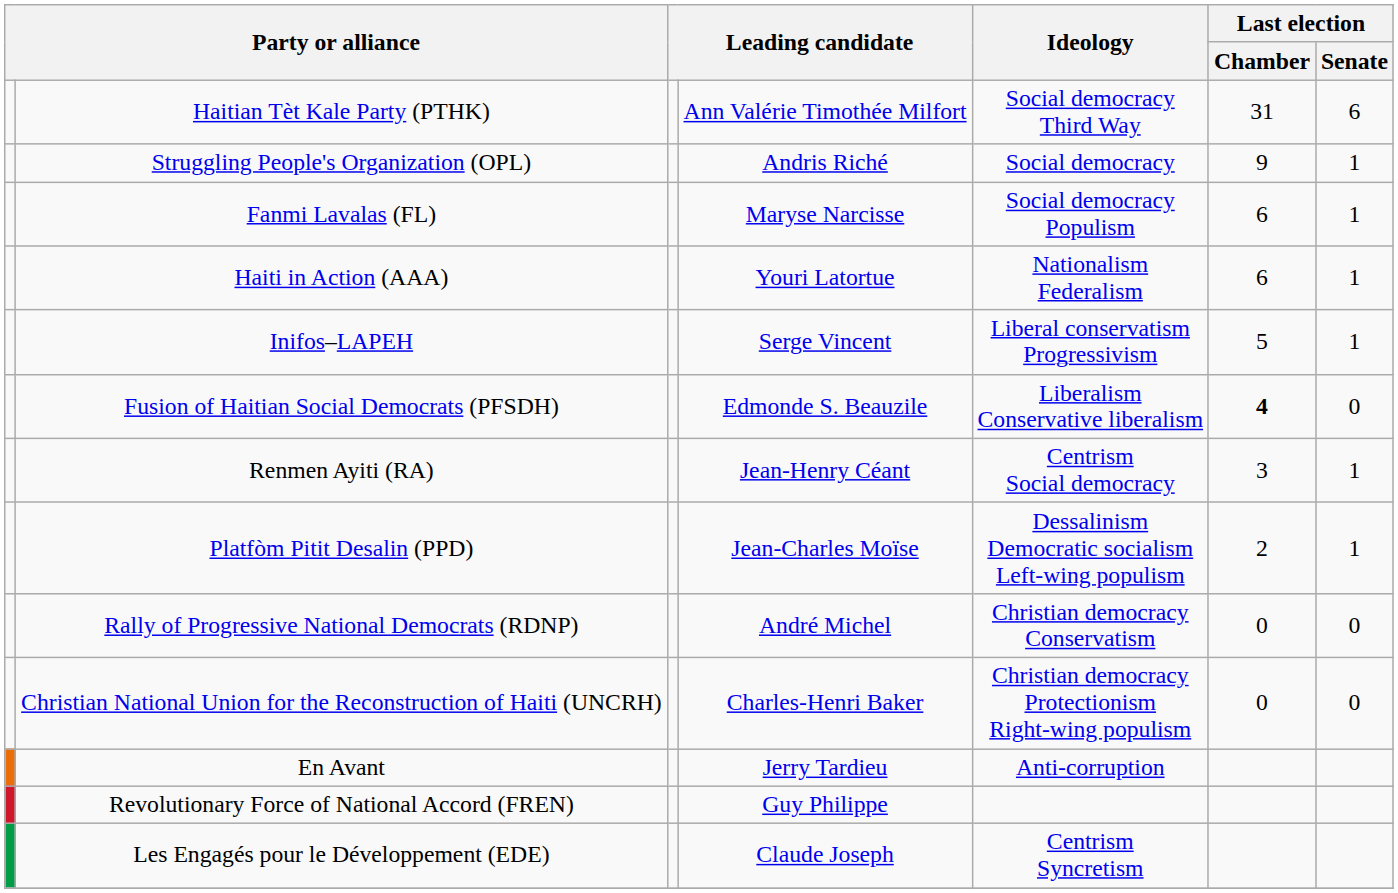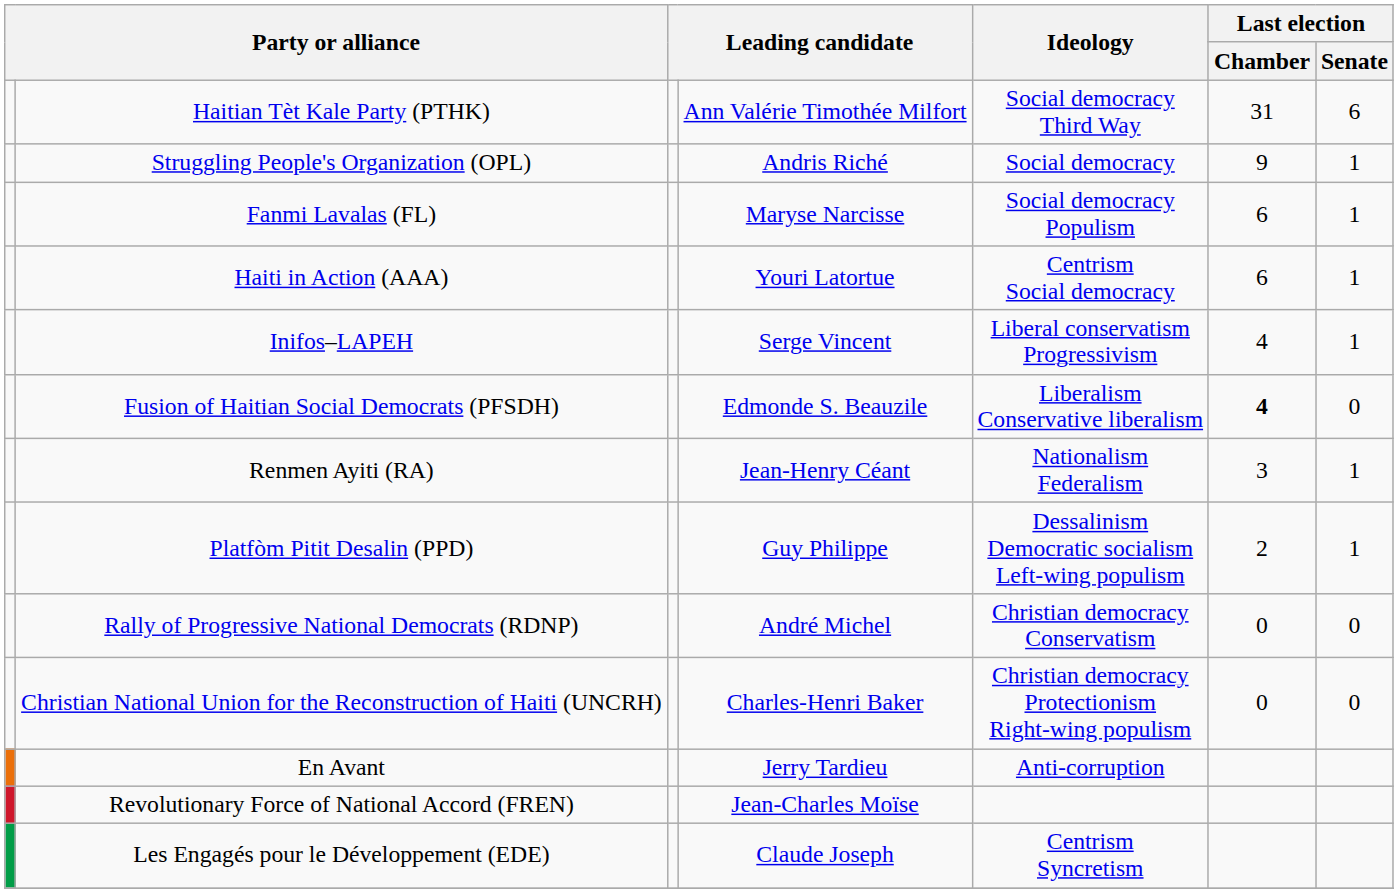(1090, 277) Nationalism Federalism -> (1090, 277) Centrism Social democracy
(1262, 341) 5 -> (1262, 341) 4
(1090, 470) Centrism Social democracy -> (1090, 470) Nationalism Federalism
(825, 547) Jean-Charles Moïse -> (825, 547) Guy Philippe
(825, 804) Guy Philippe -> (825, 804) Jean-Charles Moïse
